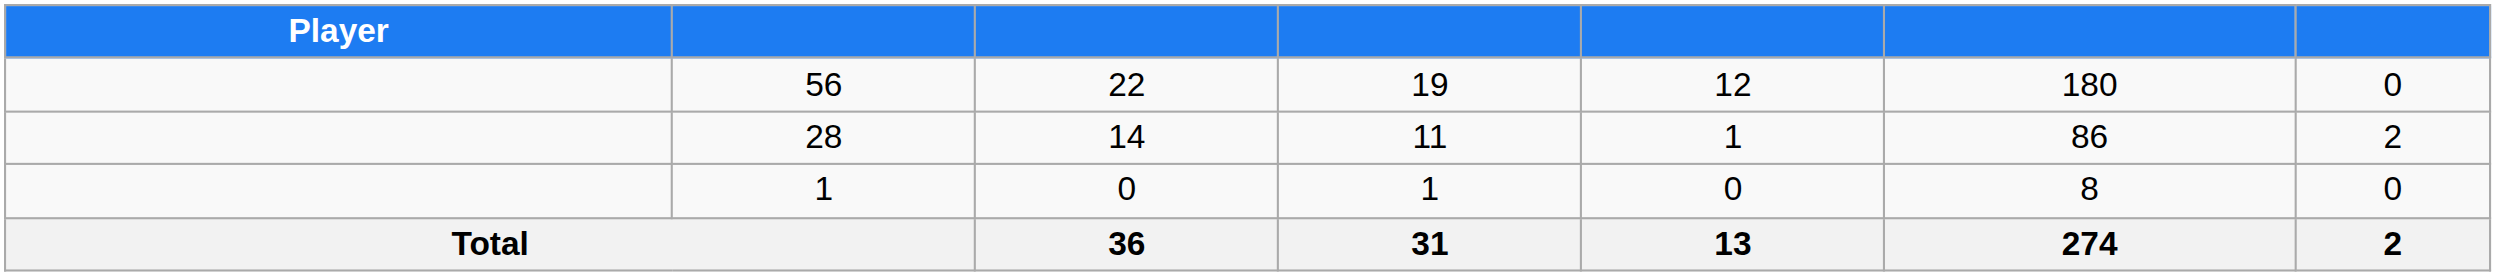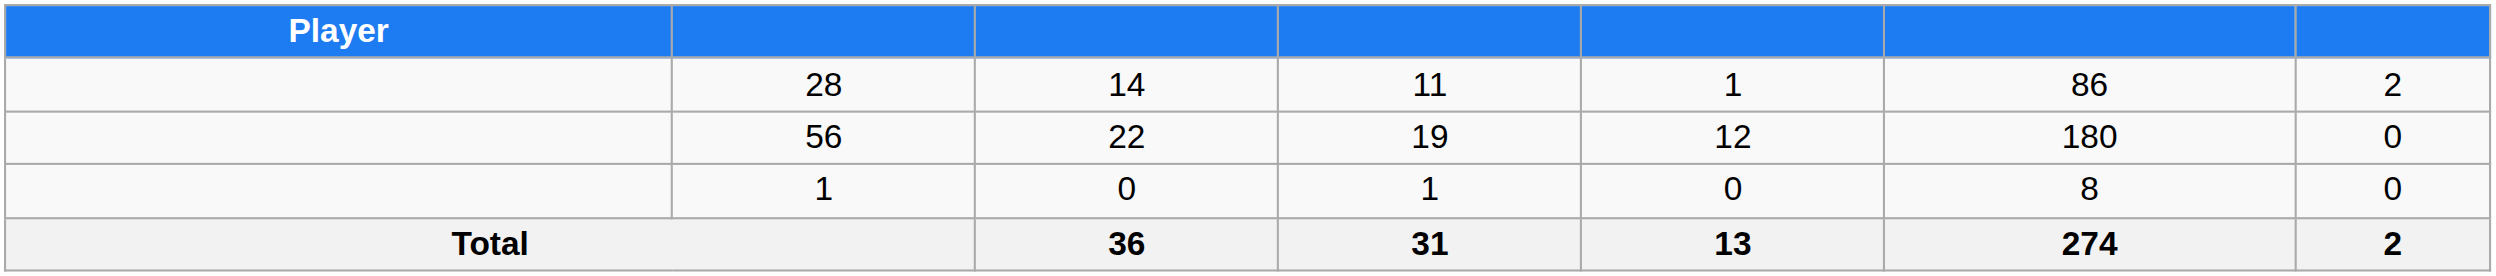rows swapped: (824, 84) <-> (824, 137)
